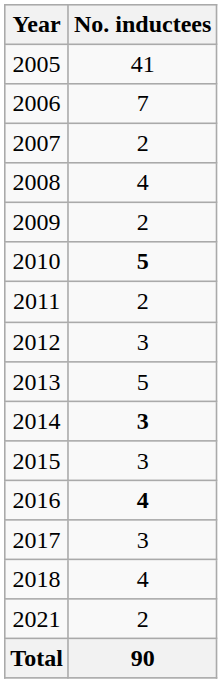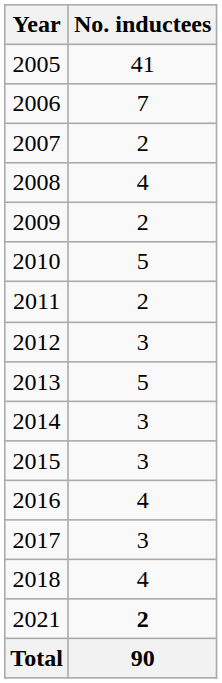(143, 262) bold -> (143, 262) normal
(143, 420) bold -> (143, 420) normal
(143, 499) bold -> (143, 499) normal
(143, 618) normal -> (143, 618) bold
